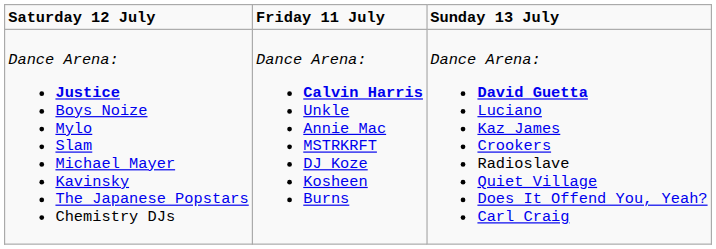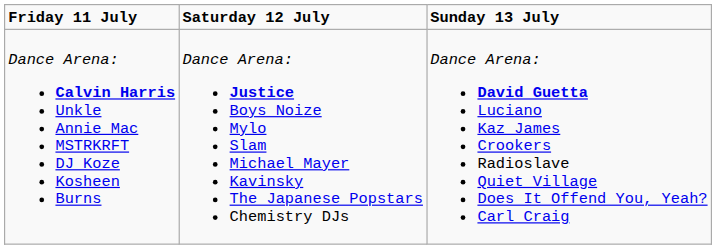columns swapped: (320, 17) <-> (82, 17)
